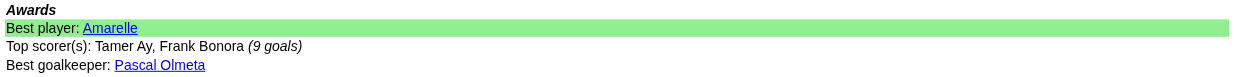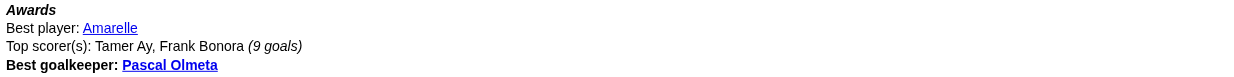(72, 28) lightgreen background -> (72, 28) no background
(106, 65) normal -> (112, 65) bold
